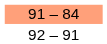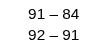(54, 14) lightsalmon background -> (54, 14) no background
